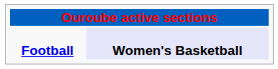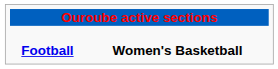(178, 51) lavender background -> (178, 51) no background
